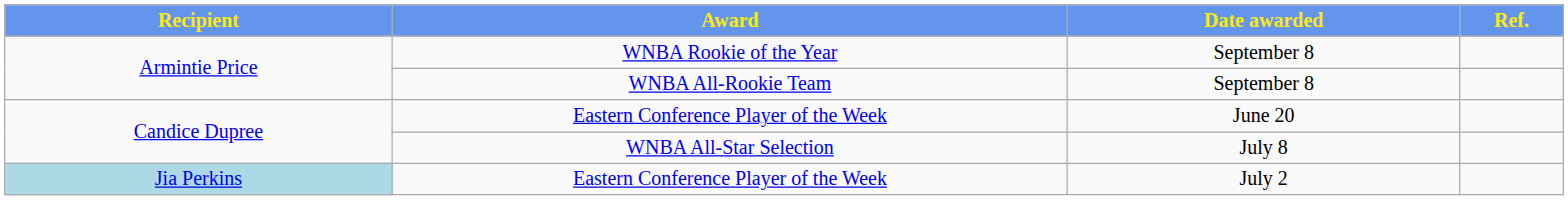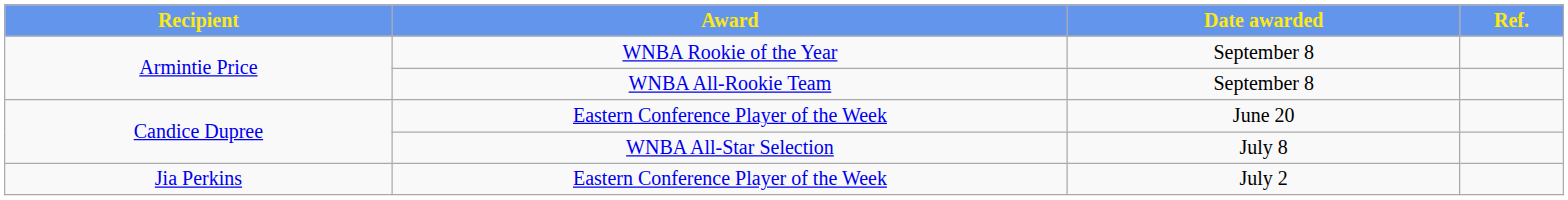(198, 178) lightblue background -> (198, 178) no background
